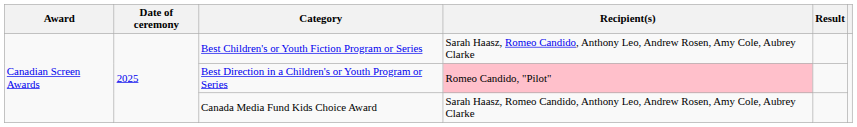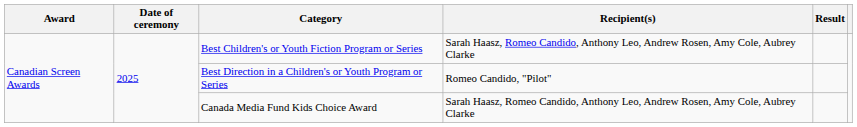(498, 78) pink background -> (498, 78) no background
